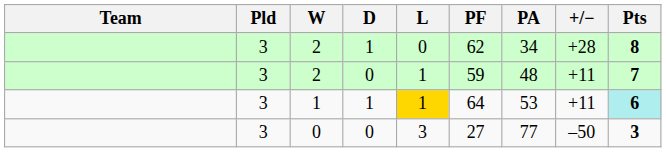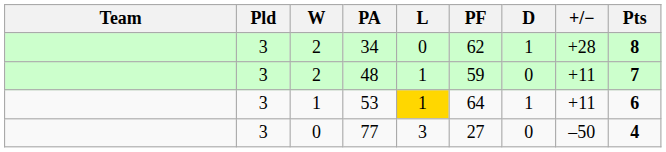columns swapped: (369, 18) <-> (529, 18)
(635, 103) paleturquoise background -> (635, 103) no background
(635, 132) 3 -> (635, 132) 4
